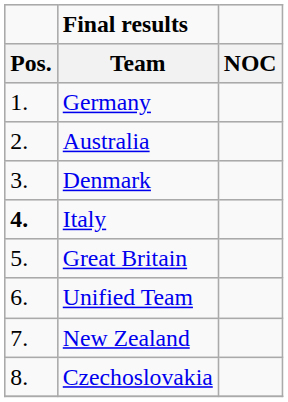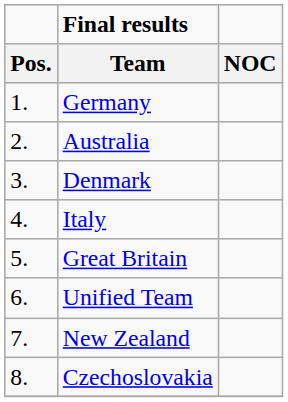(19, 219) bold -> (19, 219) normal
